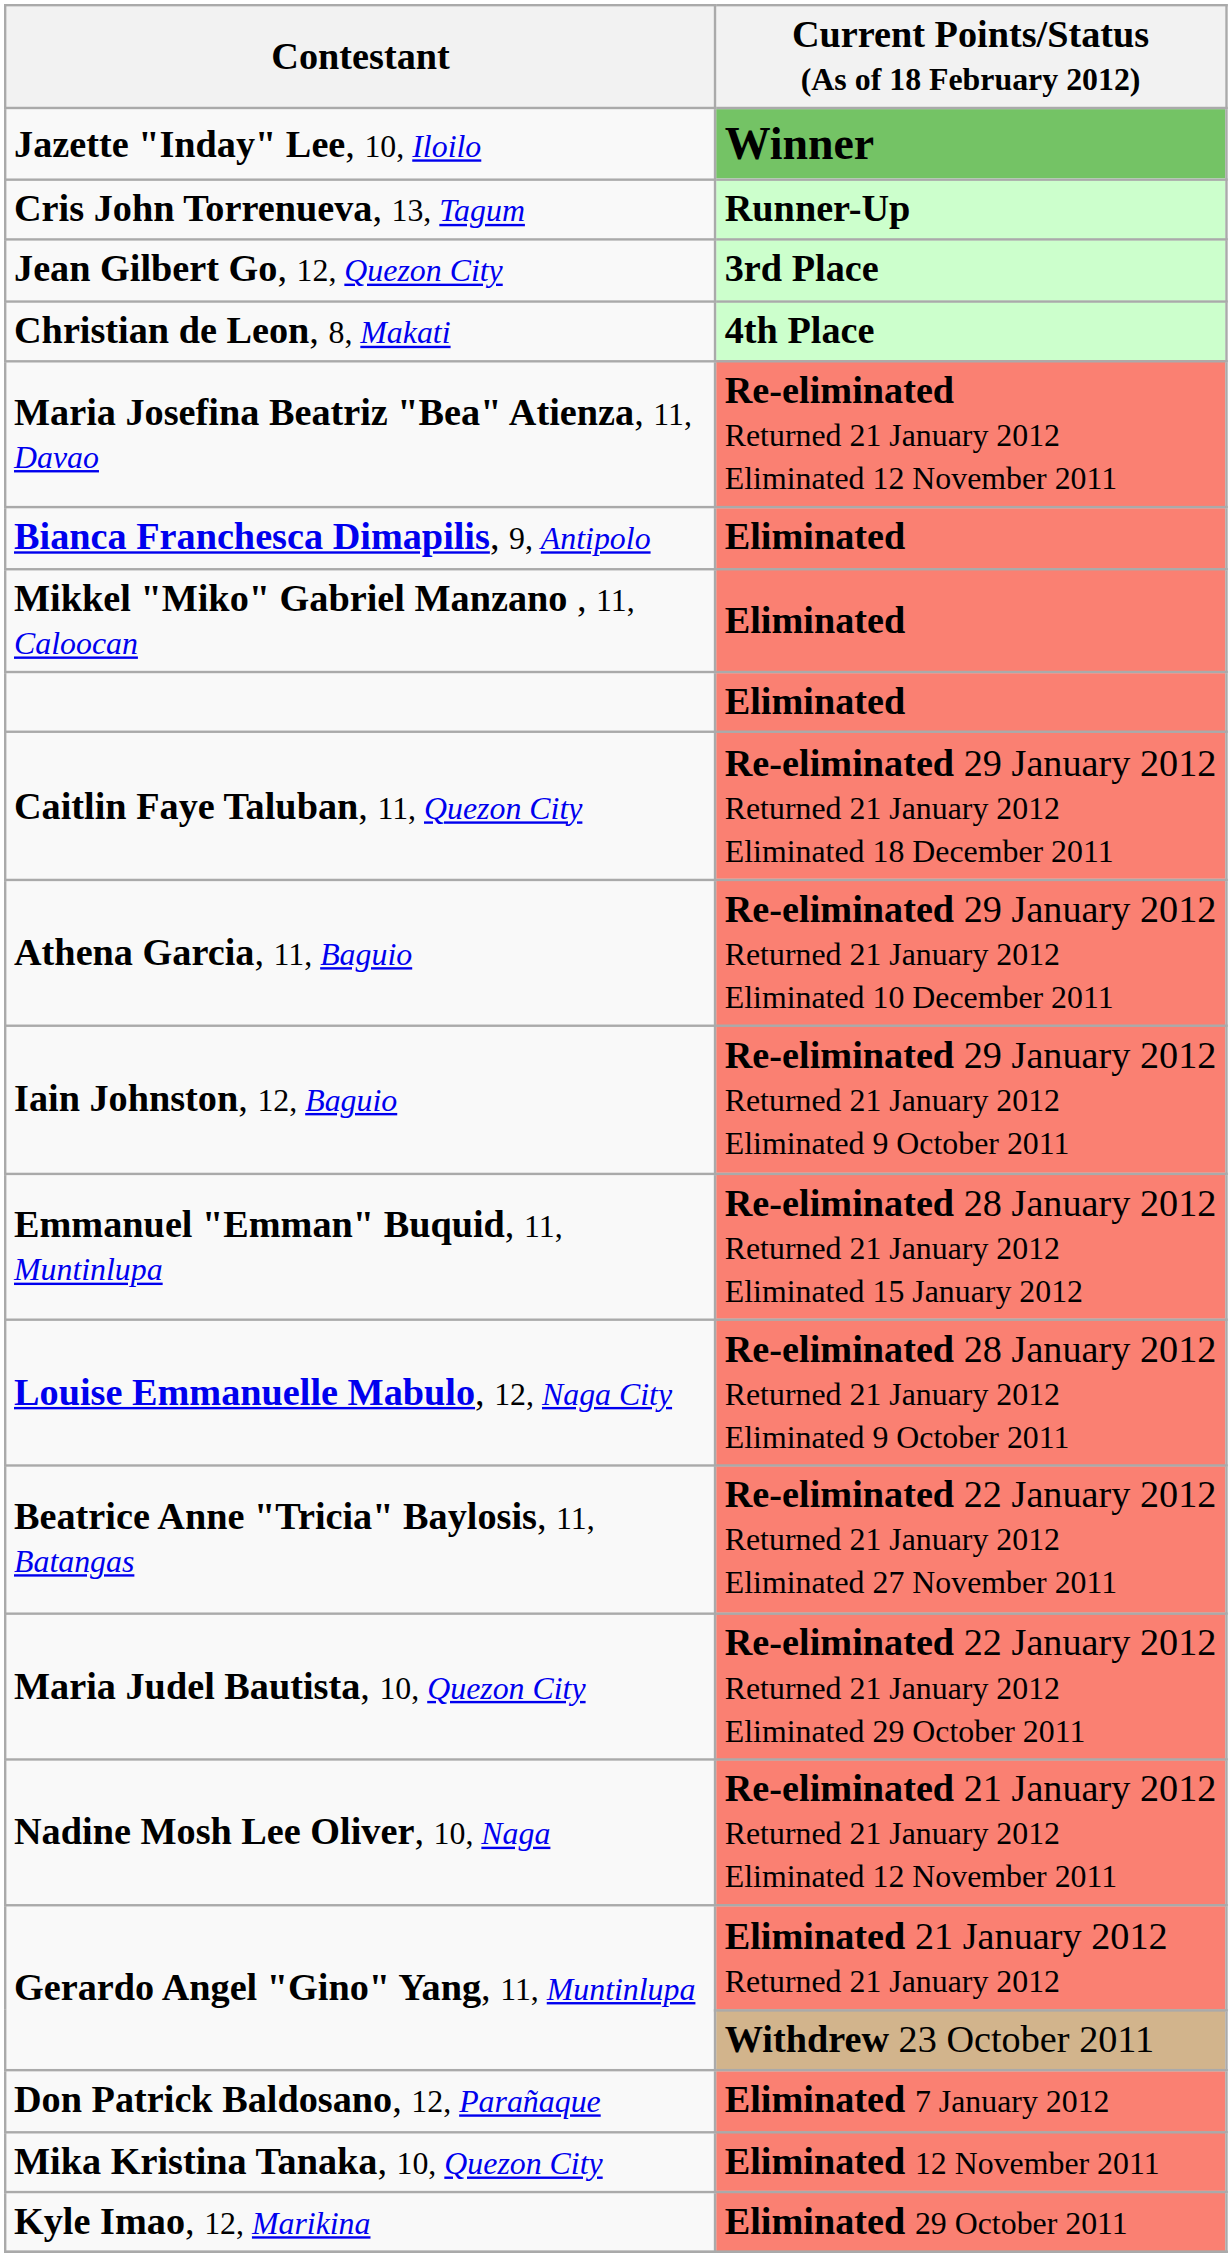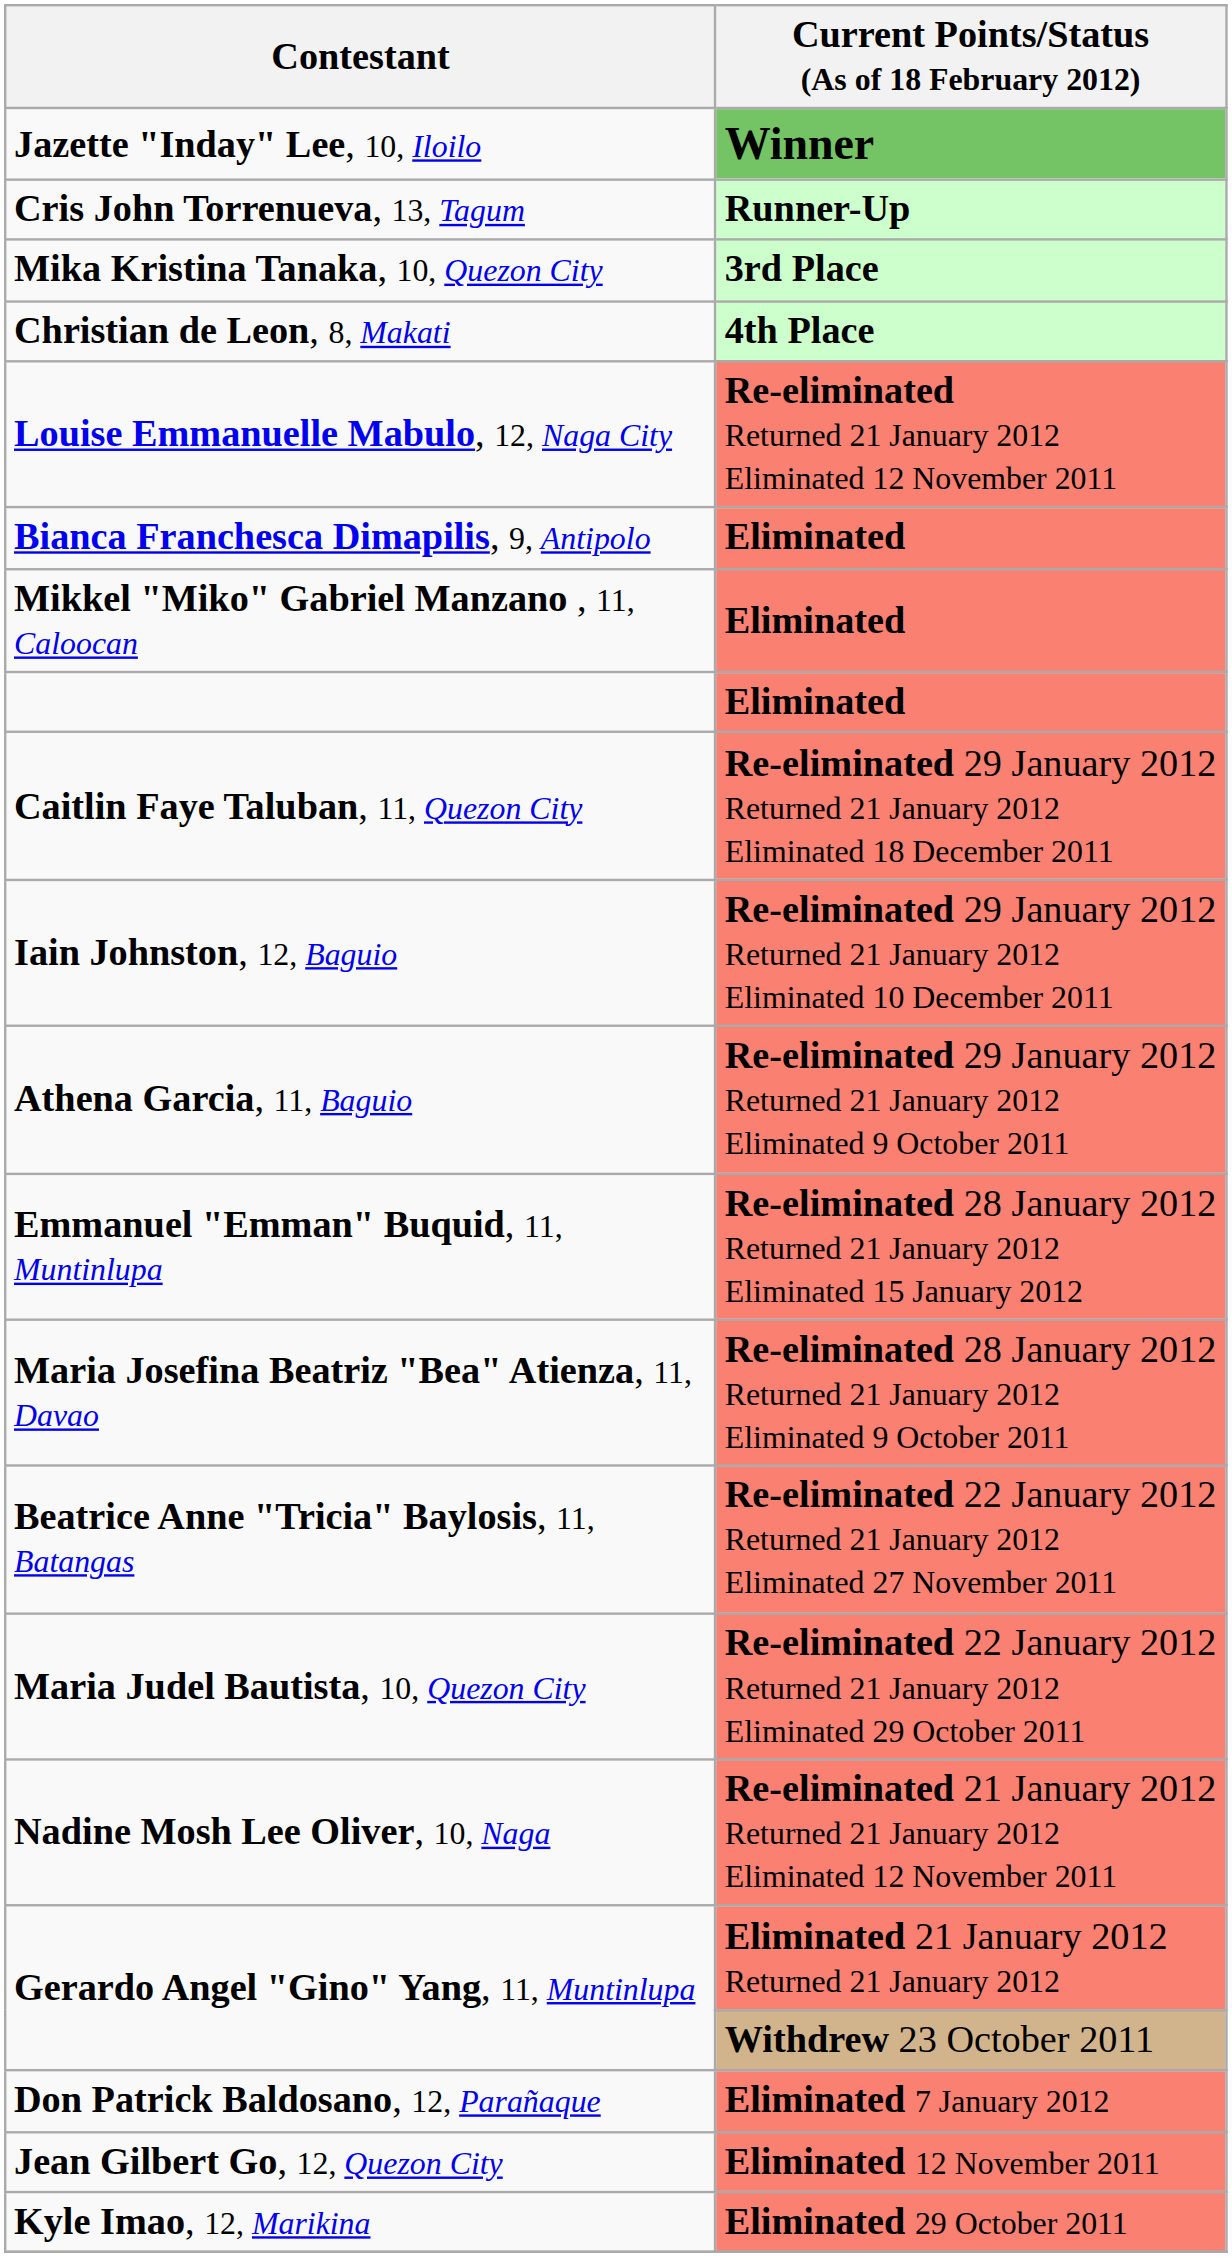(258, 269) Jean Gilbert Go, 12, Quezon City -> (308, 269) Mika Kristina Tanaka, 10, Quezon City
(353, 433) Maria Josefina Beatriz "Bea" Atienza, 11, Davao -> (343, 433) Louise Emmanuelle Mabulo, 12, Naga City
(213, 951) Athena Garcia, 11, Baguio -> (206, 951) Iain Johnston, 12, Baguio
(206, 1098) Iain Johnston, 12, Baguio -> (213, 1098) Athena Garcia, 11, Baguio
(343, 1392) Louise Emmanuelle Mabulo, 12, Naga City -> (353, 1392) Maria Josefina Beatriz "Bea" Atienza, 11, Davao
(308, 2160) Mika Kristina Tanaka, 10, Quezon City -> (258, 2160) Jean Gilbert Go, 12, Quezon City
